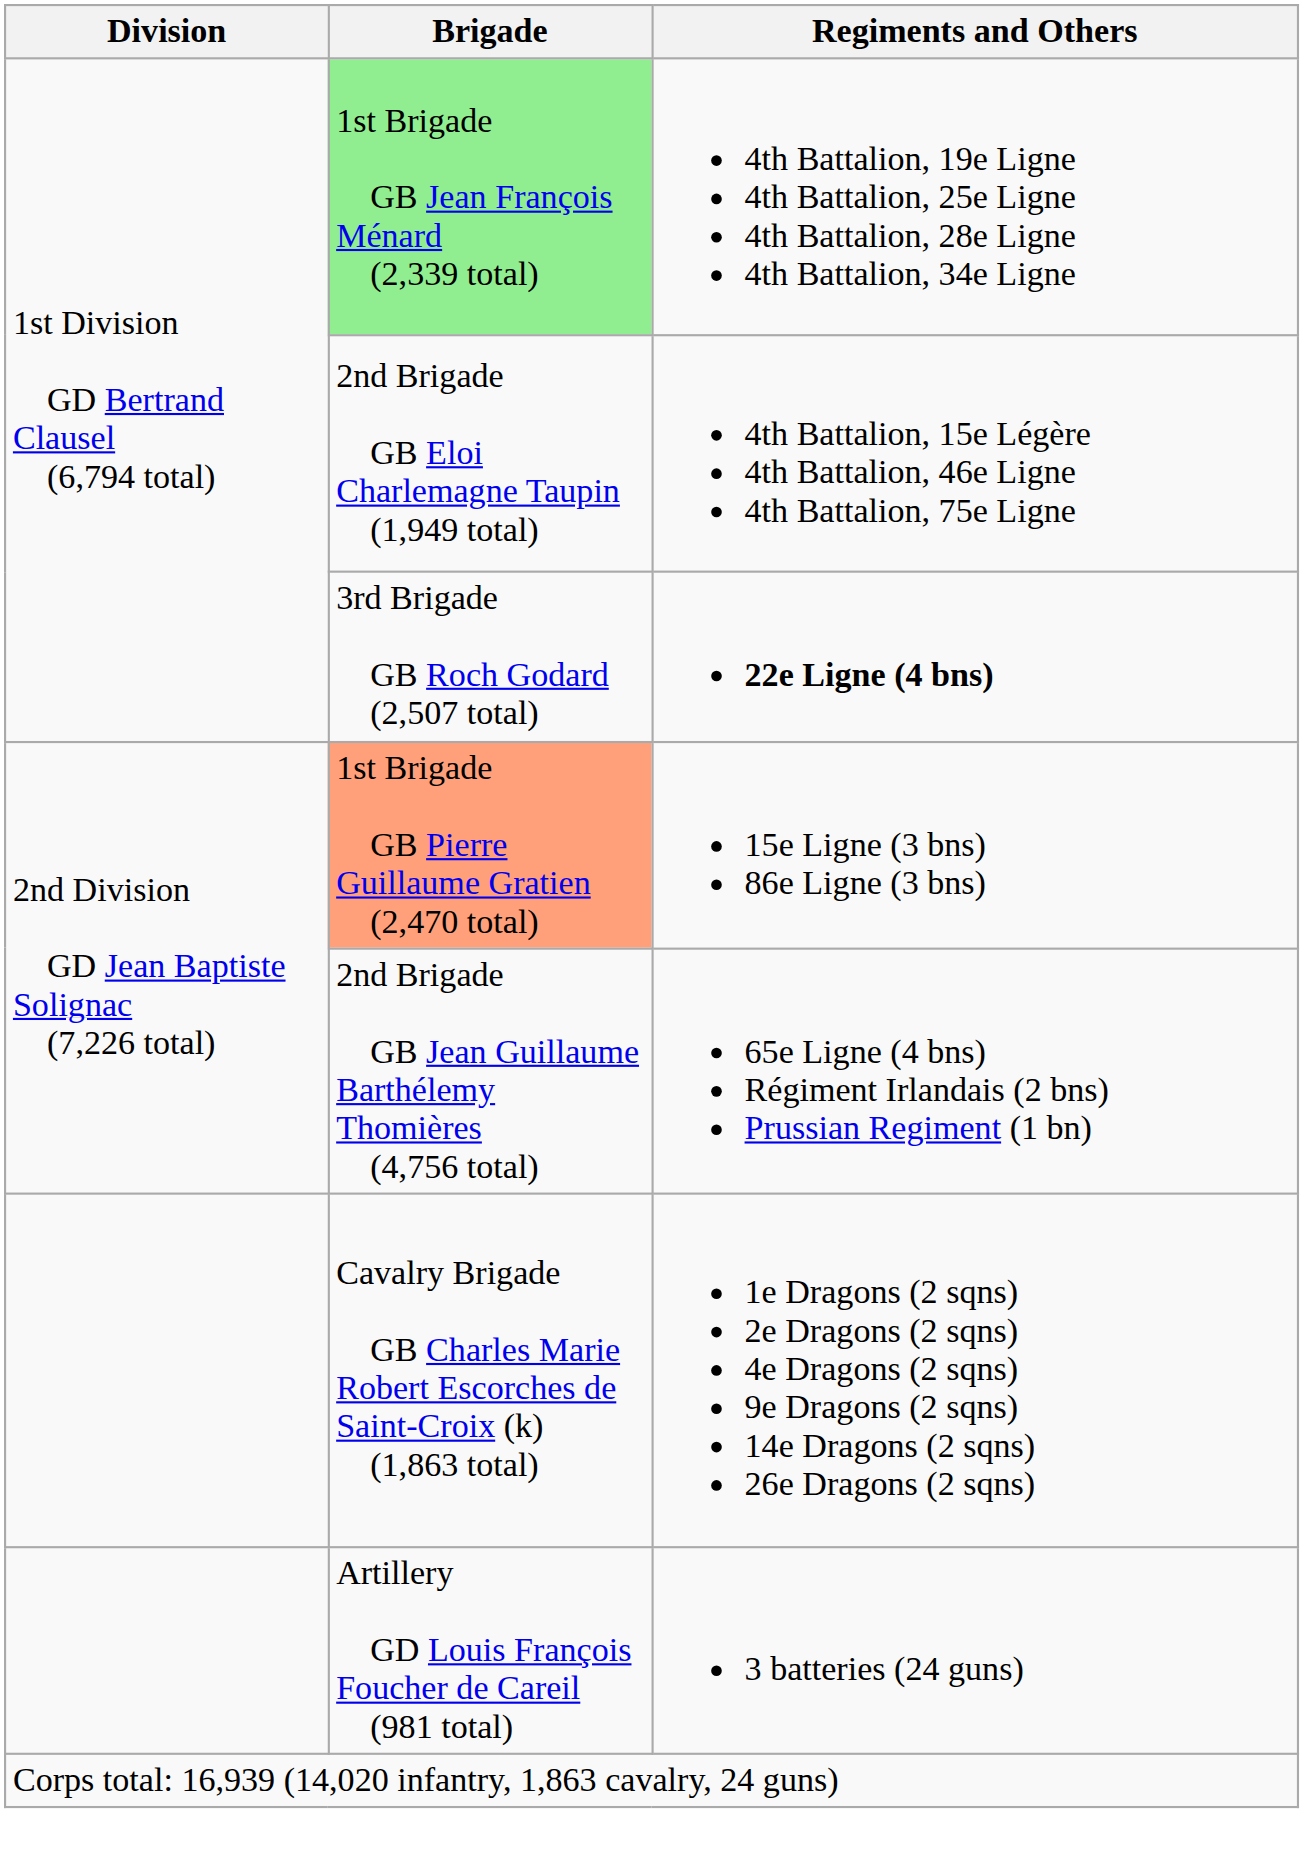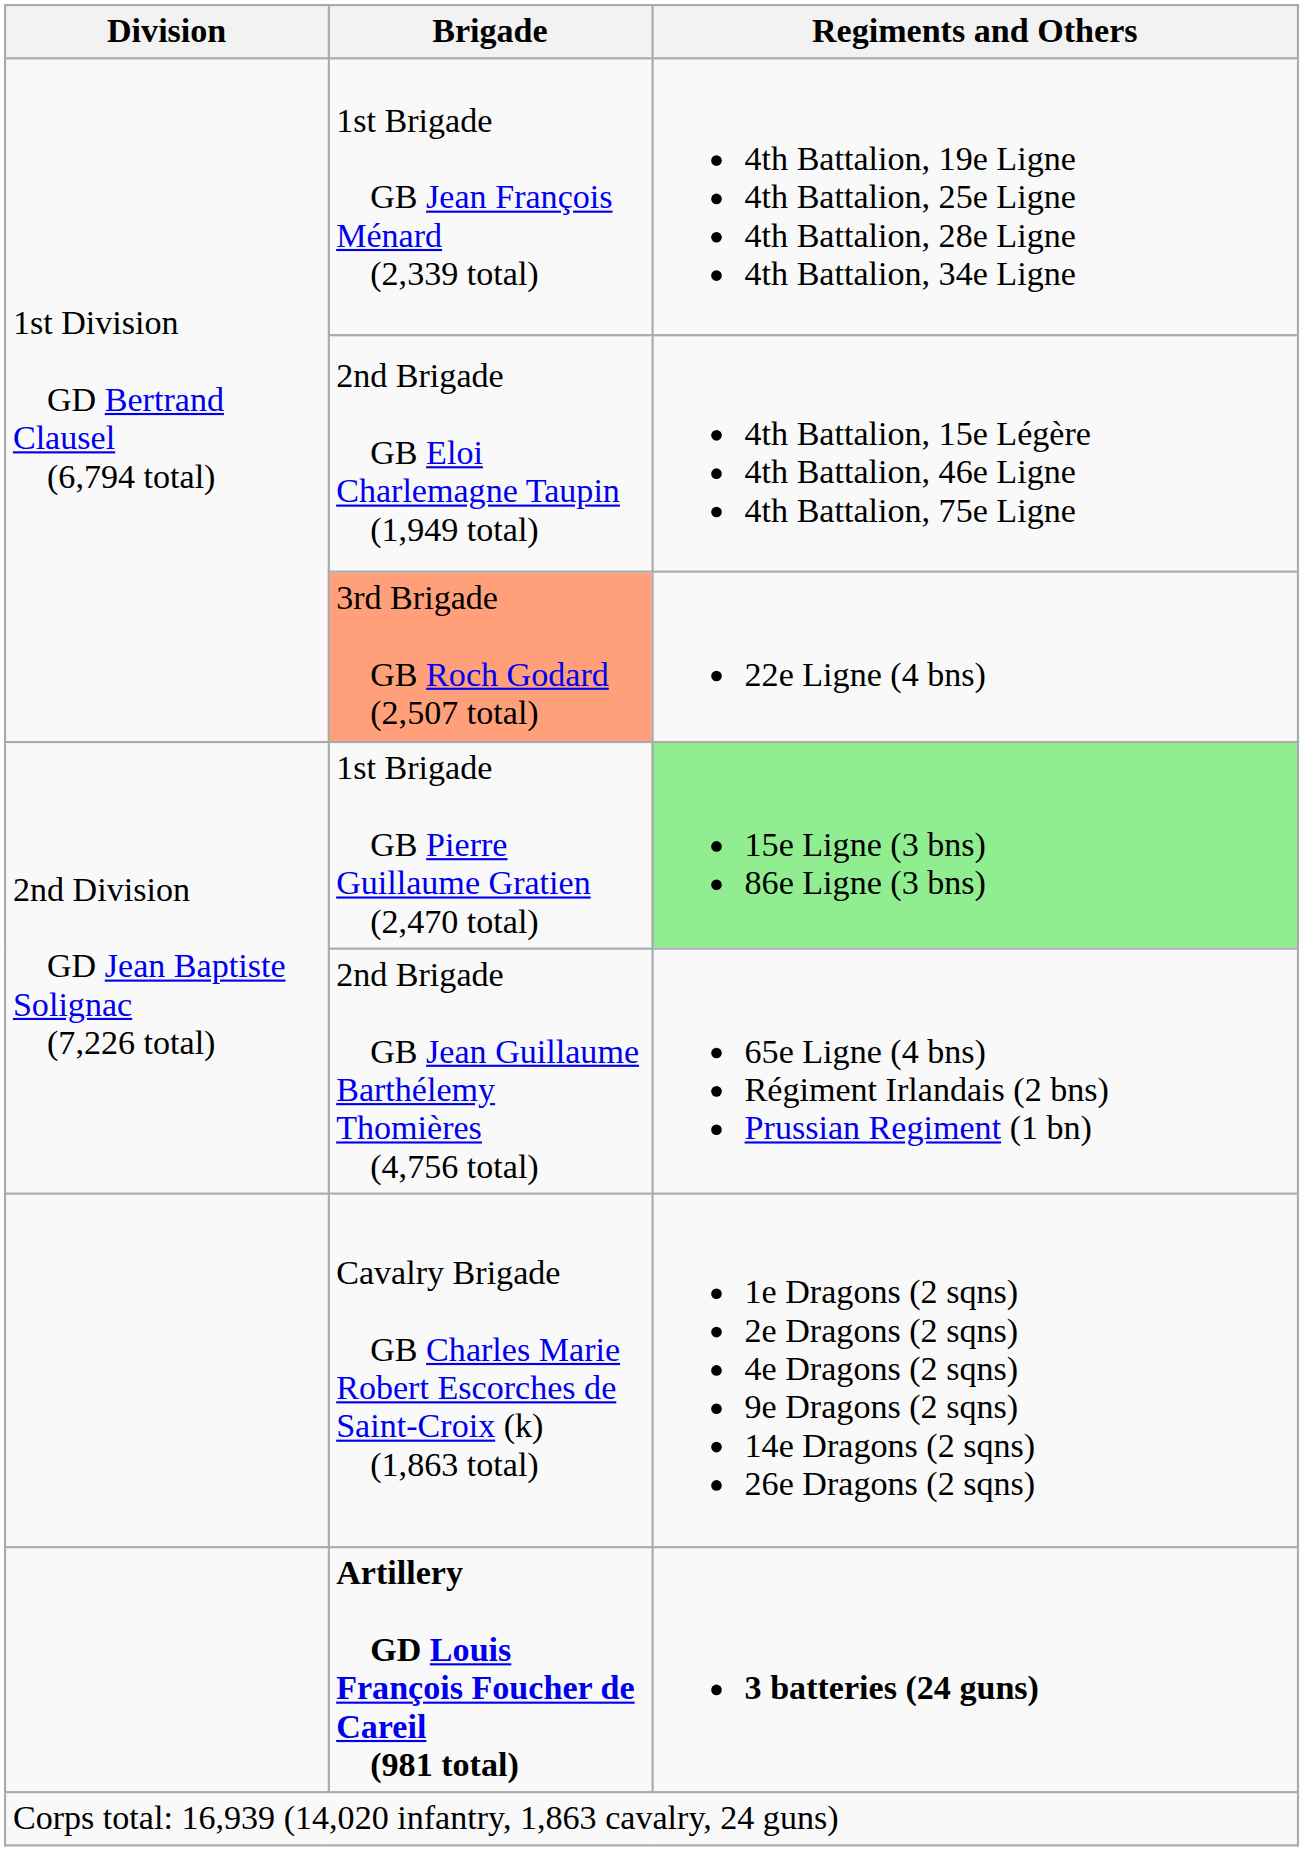(474, 196) lightgreen background -> (474, 196) no background
(472, 655) no background -> (472, 655) lightsalmon background
(975, 676) bold -> (975, 676) normal
(463, 844) lightsalmon background -> (463, 844) no background
(975, 864) no background -> (975, 864) lightgreen background
(484, 1649) normal -> (485, 1668) bold
(975, 1669) normal -> (975, 1688) bold
